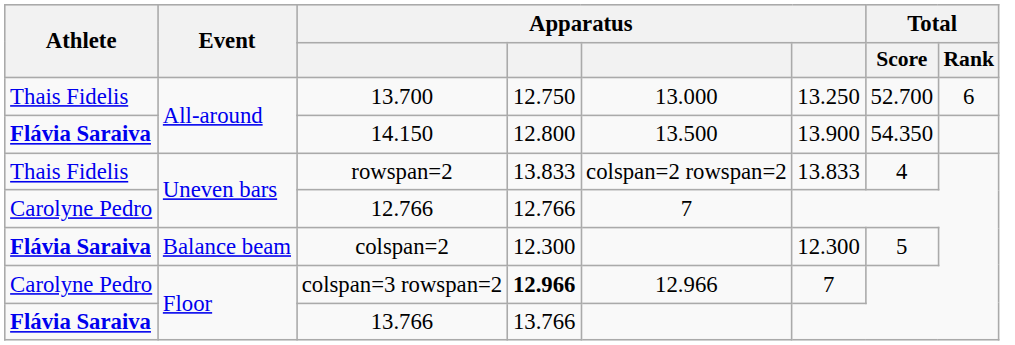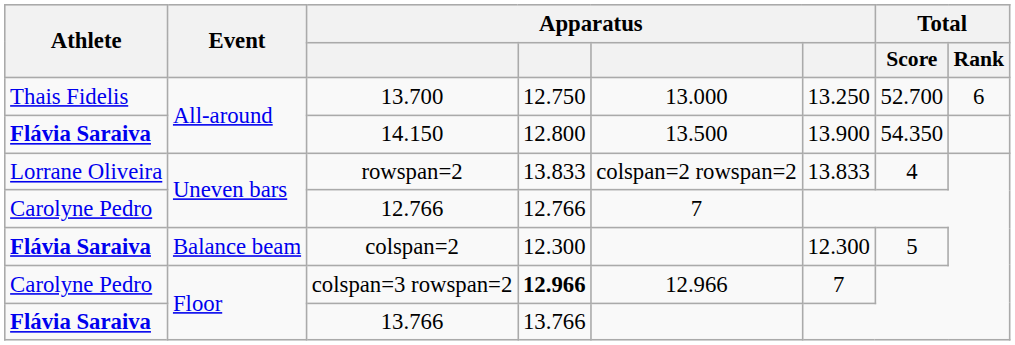(69, 171) Thais Fidelis -> (86, 171) Lorrane Oliveira
